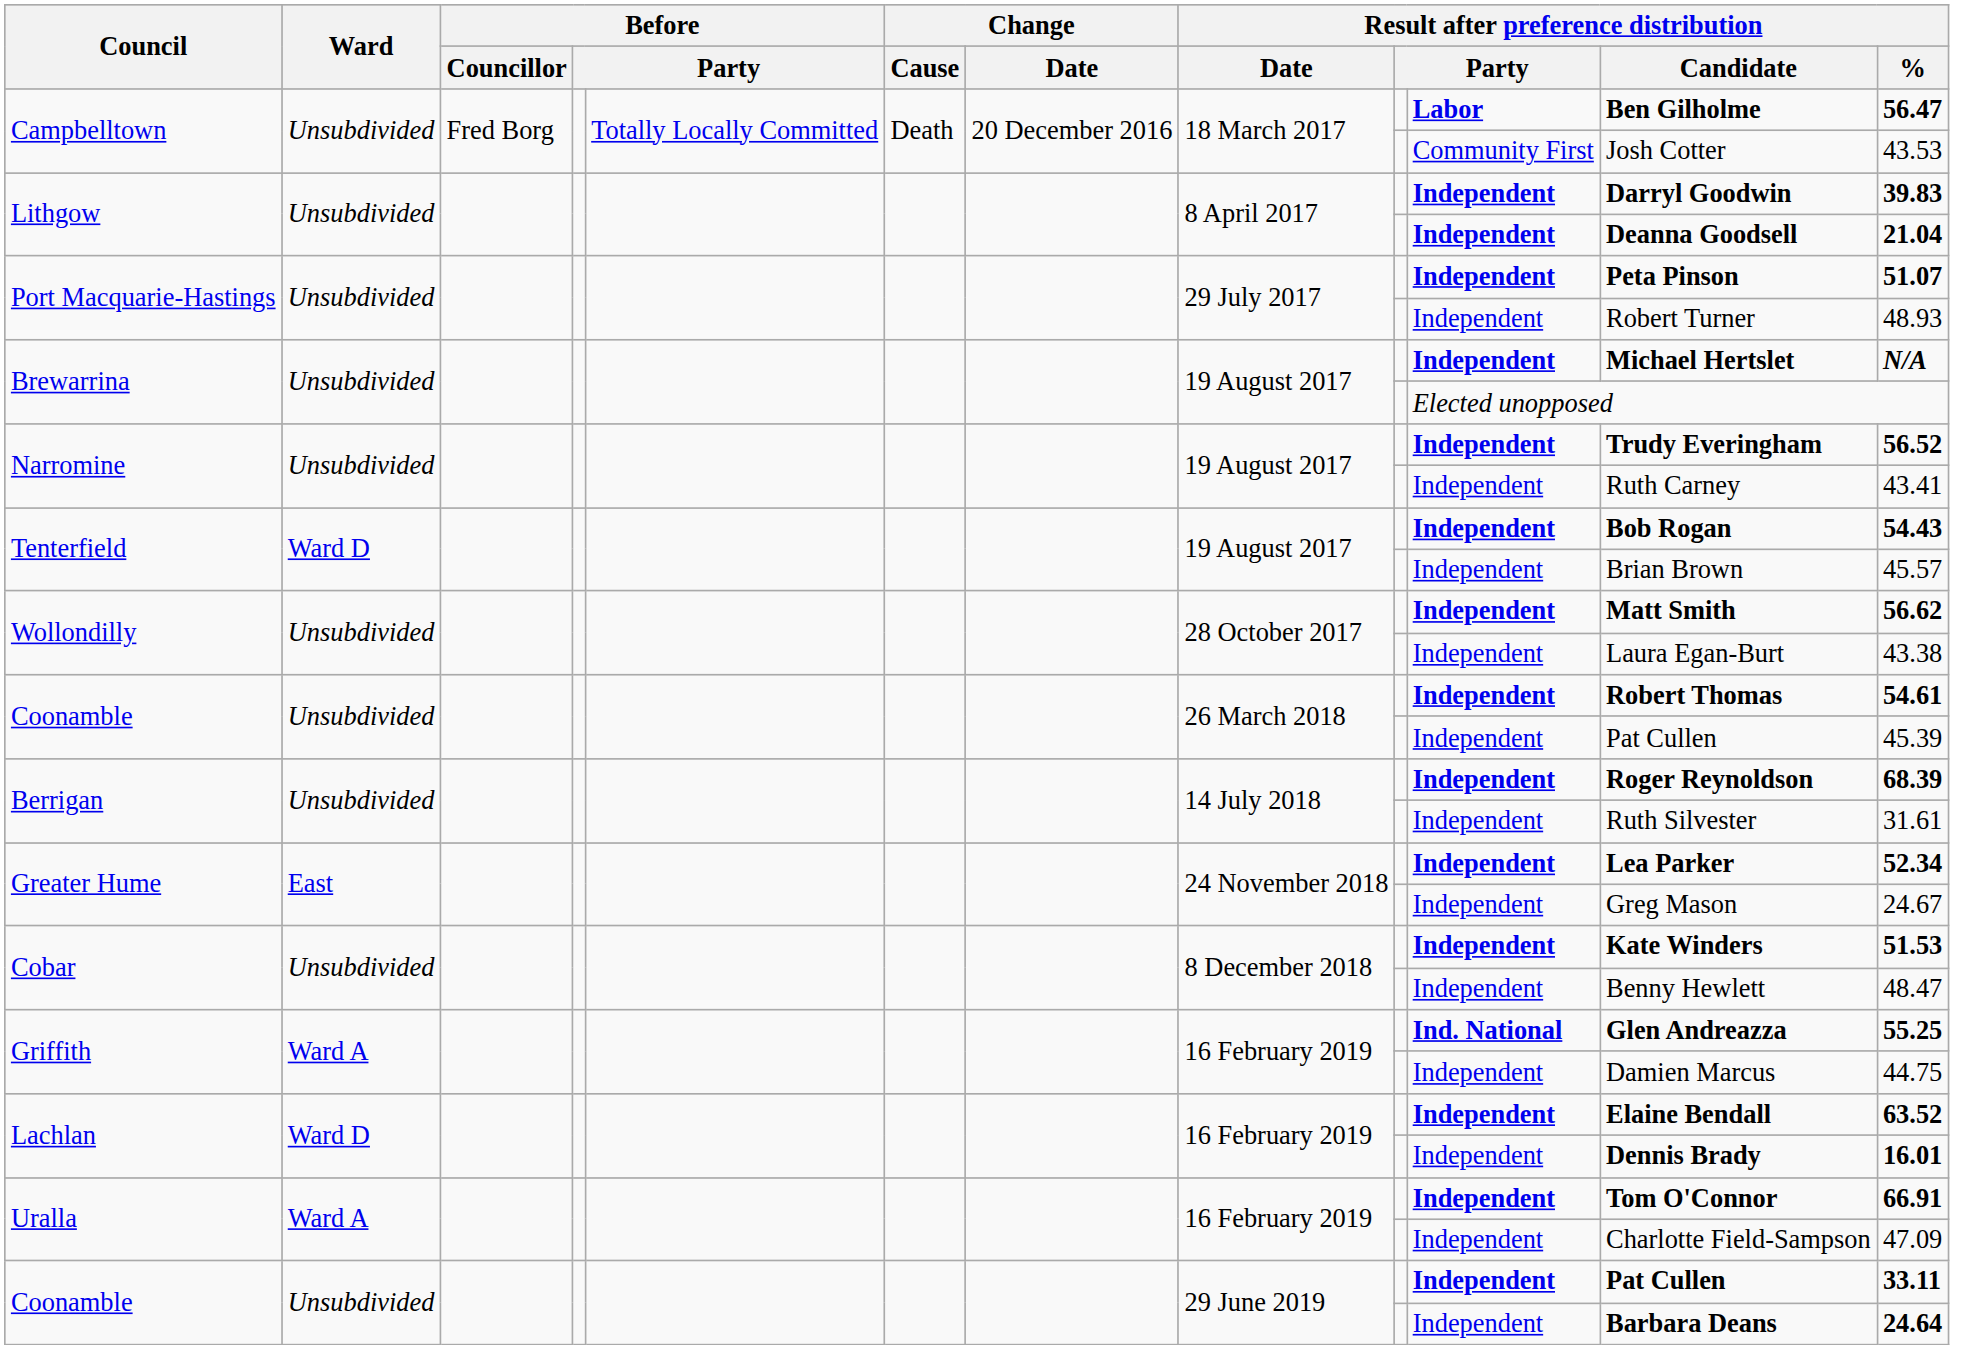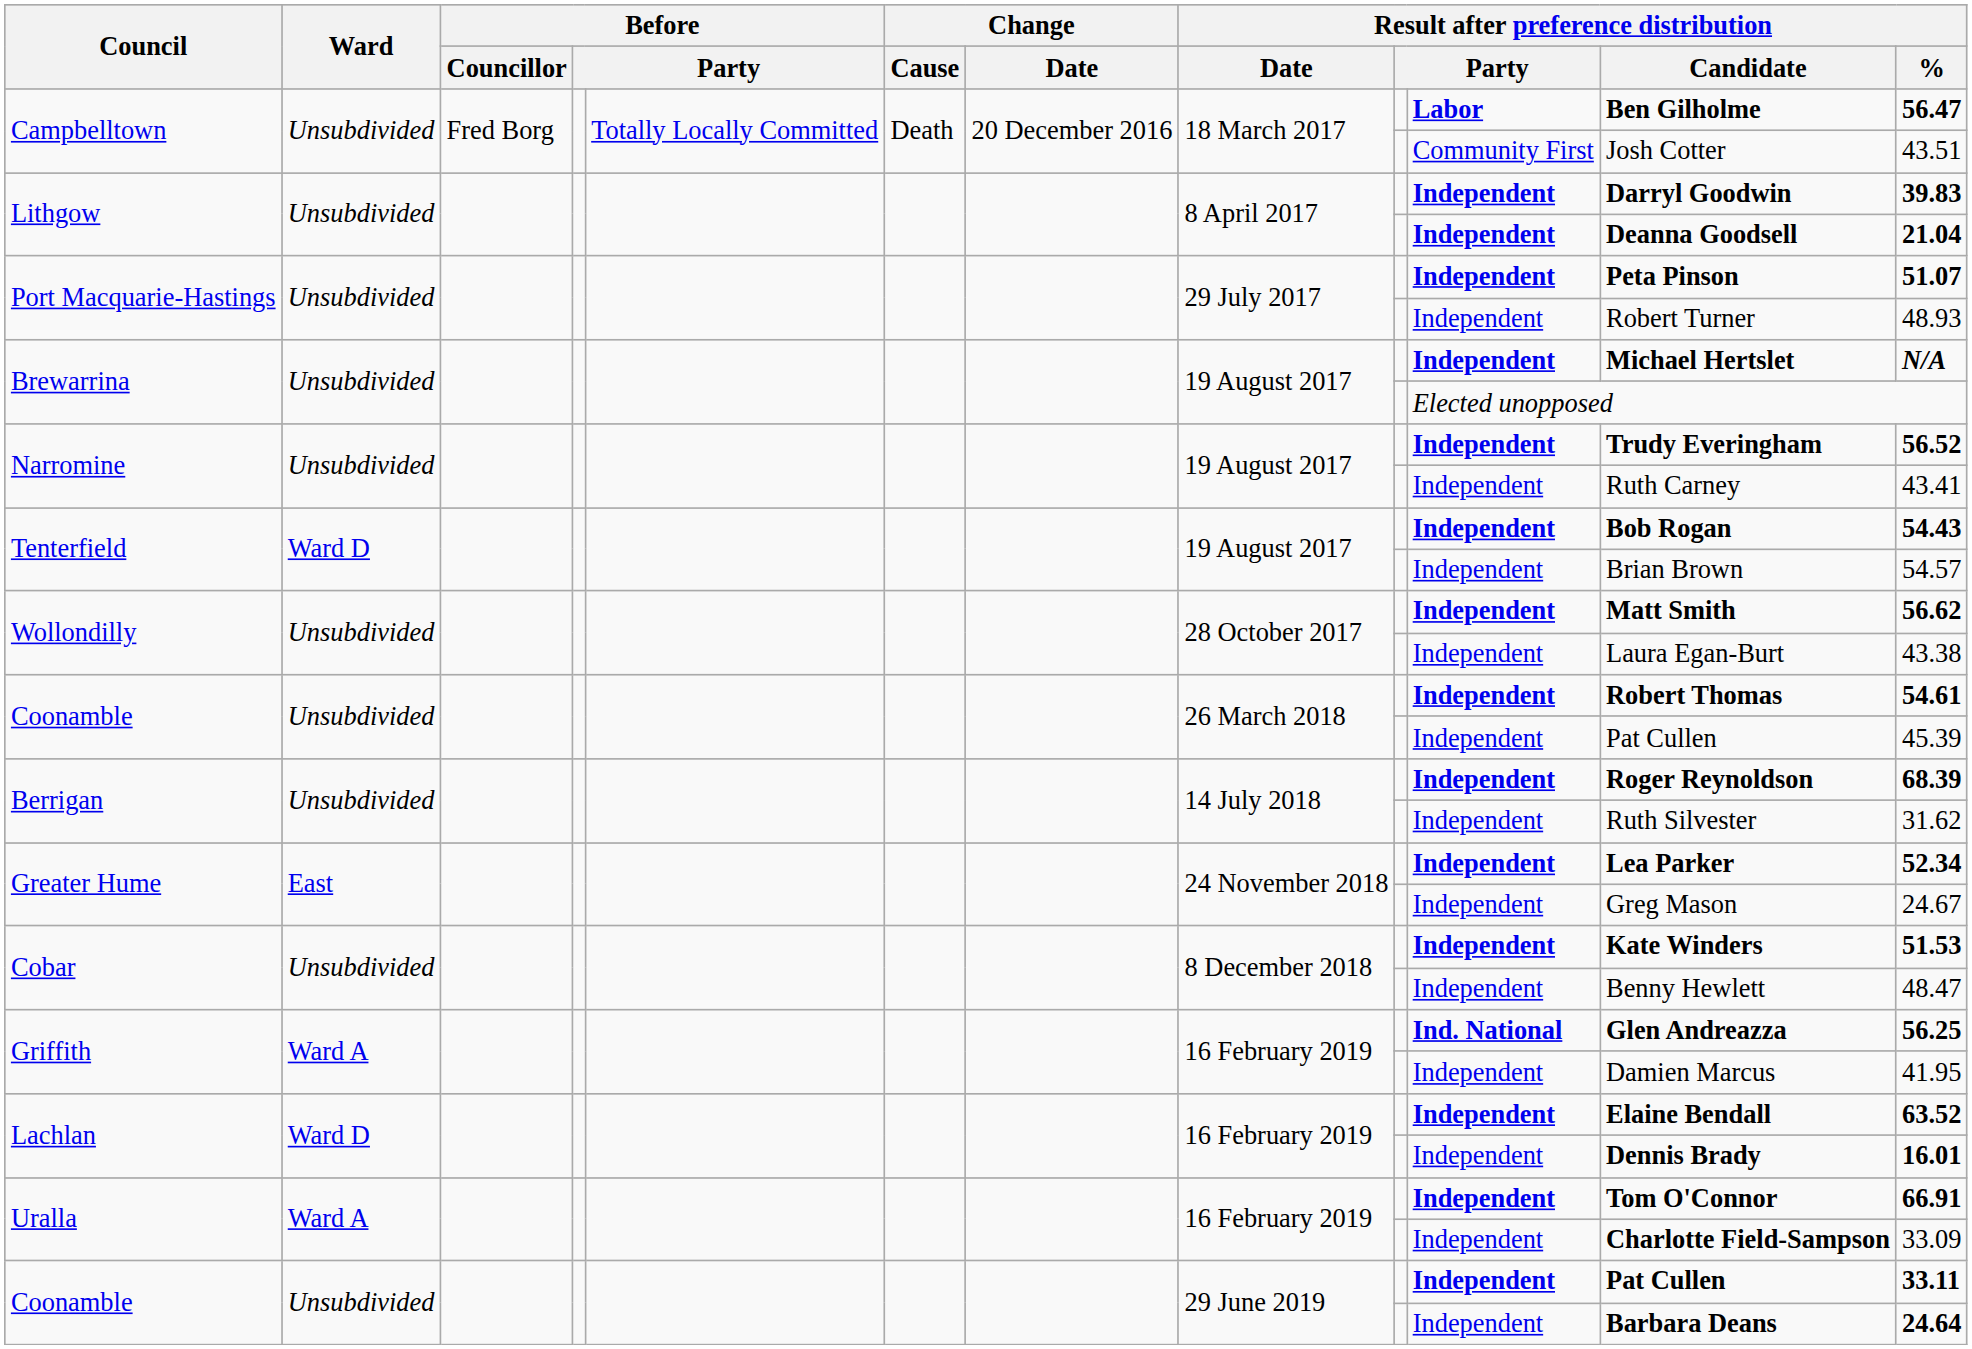(1913, 151) 43.53 -> (1932, 151) 43.51
(1913, 569) 45.57 -> (1932, 569) 54.57
(1913, 820) 31.61 -> (1932, 820) 31.62
(1913, 1030) 55.25 -> (1932, 1030) 56.25
(1913, 1072) 44.75 -> (1932, 1072) 41.95
(1738, 1239) normal -> (1748, 1239) bold
(1913, 1239) 47.09 -> (1932, 1239) 33.09
